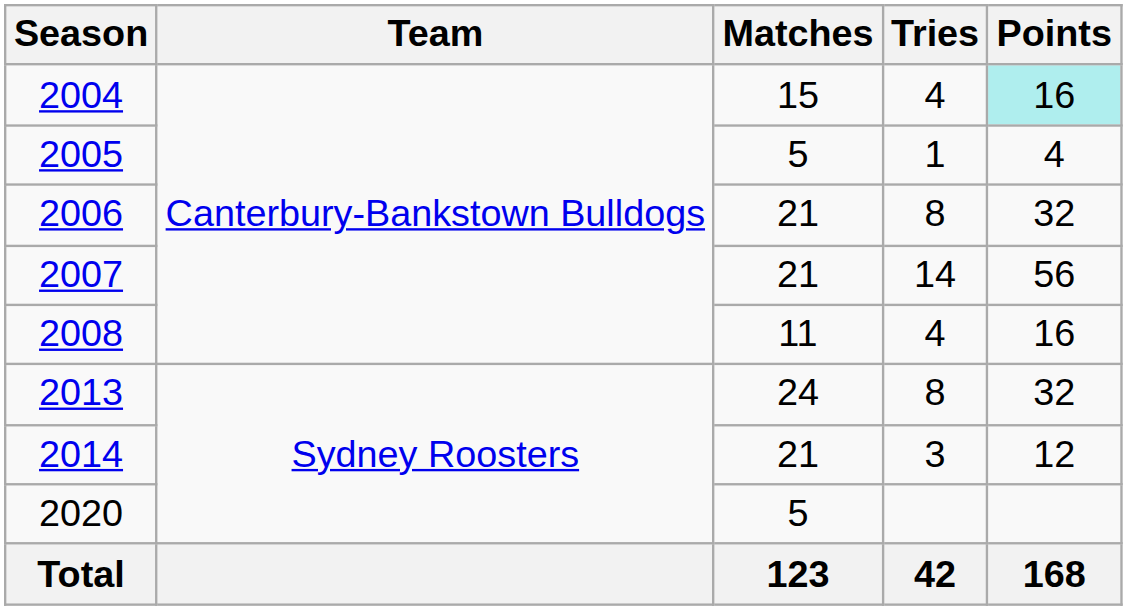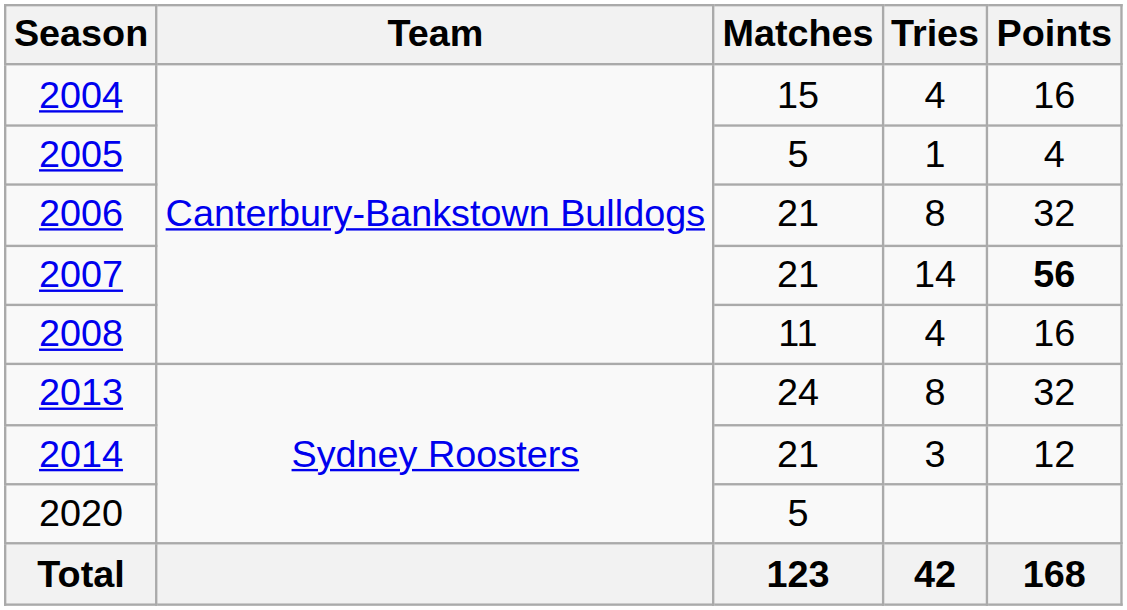(1054, 94) paleturquoise background -> (1054, 94) no background
(1054, 273) normal -> (1054, 273) bold
